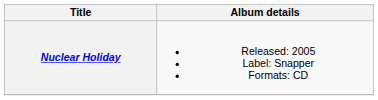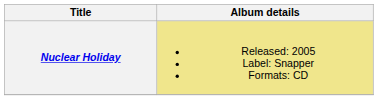(265, 64) no background -> (265, 64) khaki background
